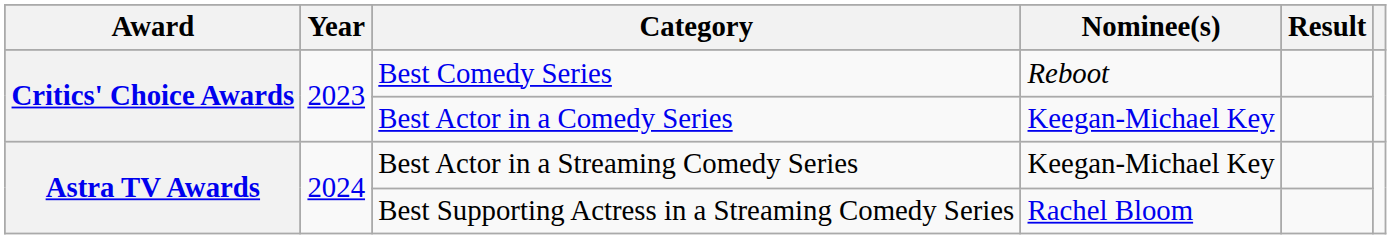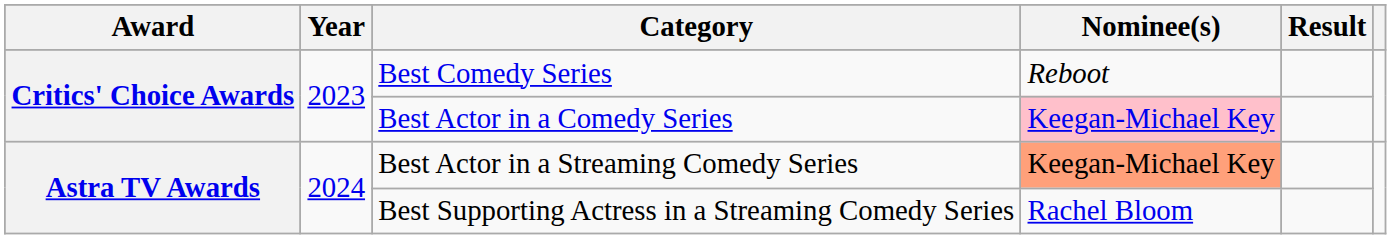(1151, 118) no background -> (1151, 118) pink background
(1151, 164) no background -> (1151, 164) lightsalmon background
